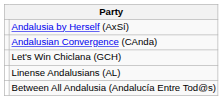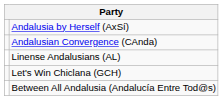rows swapped: (66, 73) <-> (66, 57)
